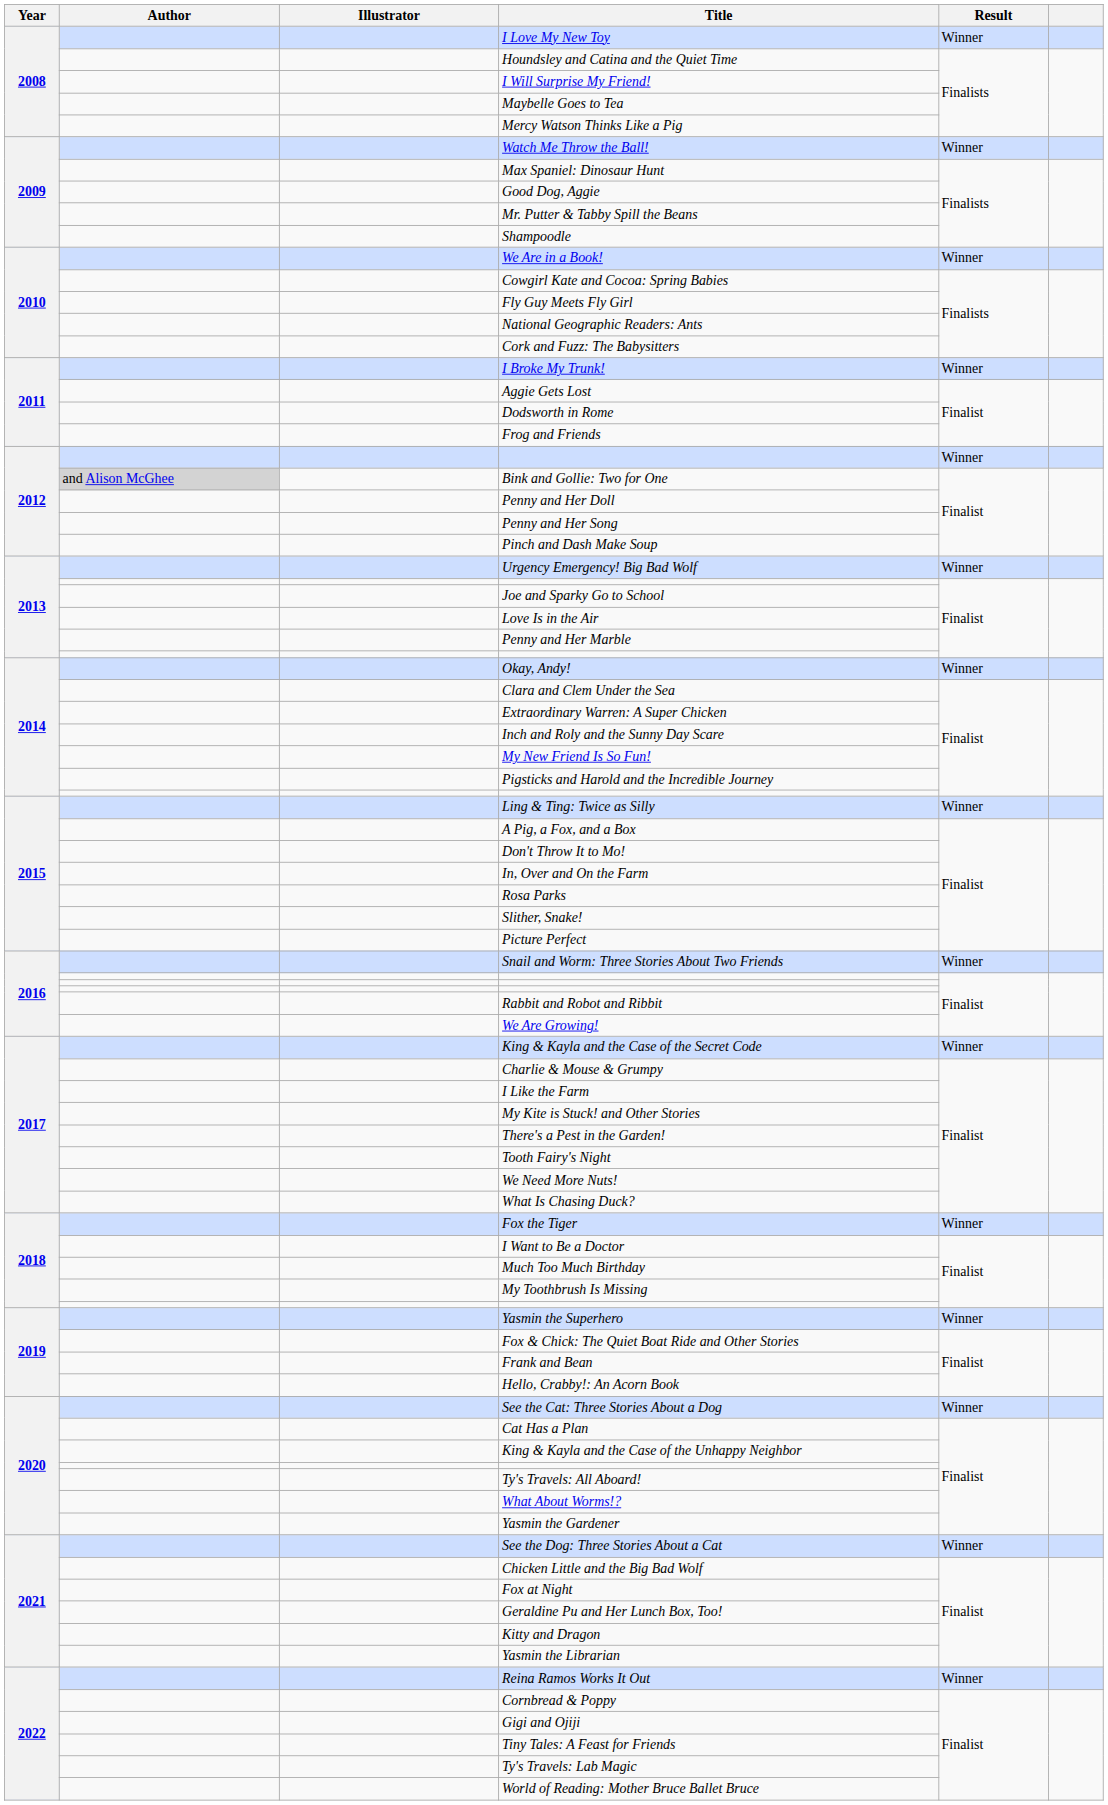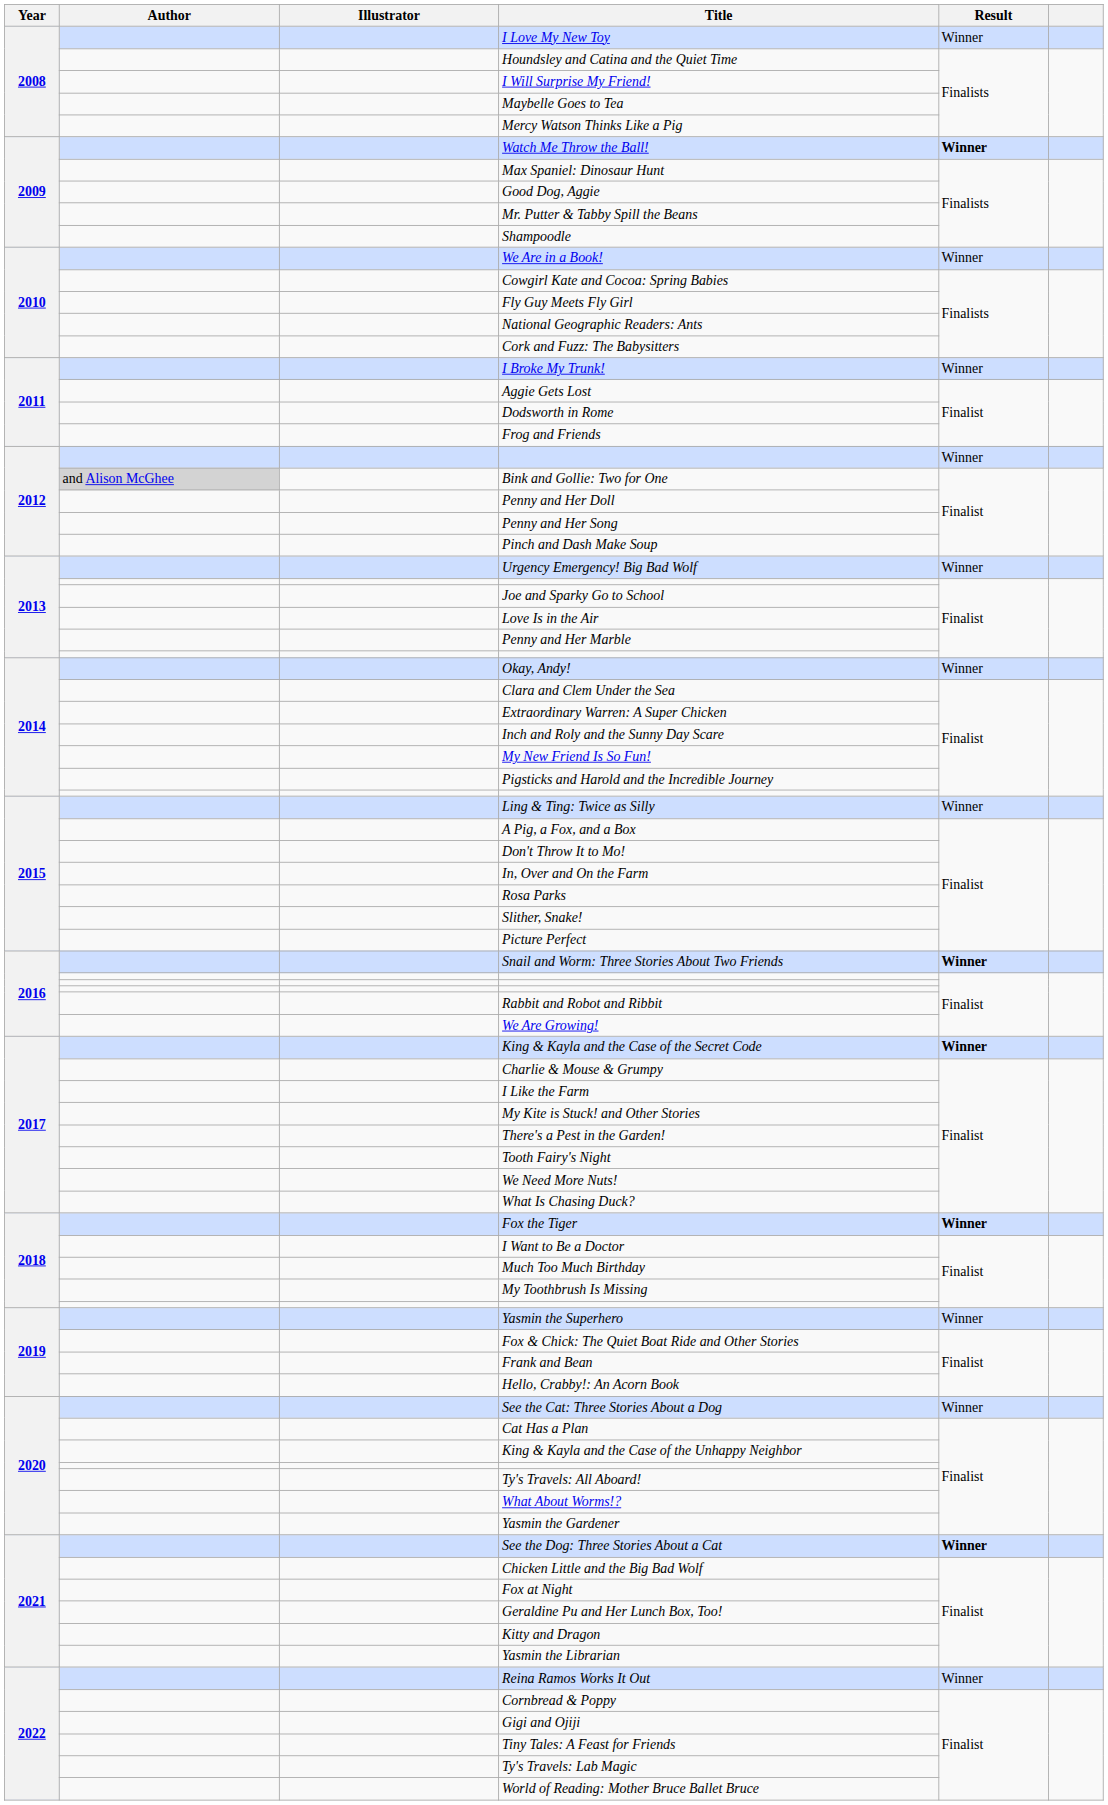(962, 147) normal -> (964, 147) bold
(962, 961) normal -> (964, 961) bold
(962, 1047) normal -> (964, 1047) bold
(962, 1224) normal -> (964, 1224) bold
(962, 1545) normal -> (964, 1545) bold
